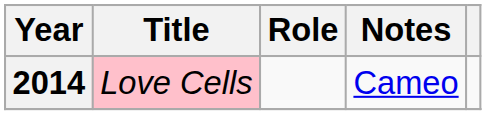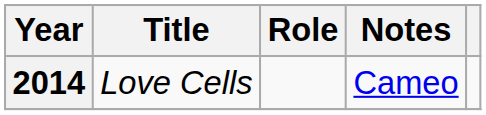(176, 82) pink background -> (176, 82) no background
